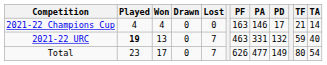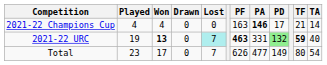(260, 25) normal -> (260, 25) bold
(134, 39) bold -> (134, 39) normal
(162, 39) normal -> (162, 39) bold
(214, 39) no background -> (214, 39) paleturquoise background
(240, 39) normal -> (240, 39) bold
(279, 39) no background -> (279, 39) lightgreen background
(300, 39) normal -> (300, 39) bold
